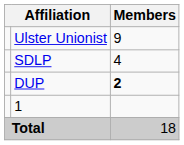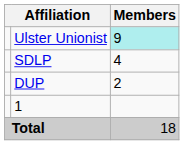(117, 38) no background -> (117, 38) paleturquoise background
(117, 83) bold -> (117, 83) normal
